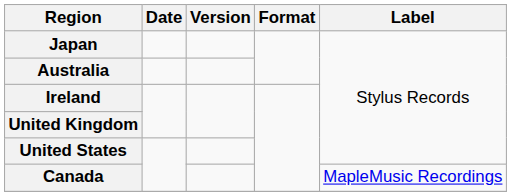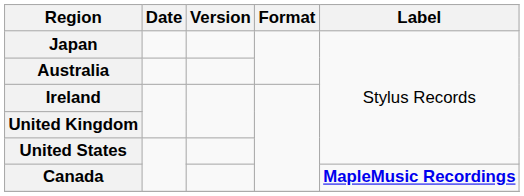(413, 177) normal -> (419, 177) bold
